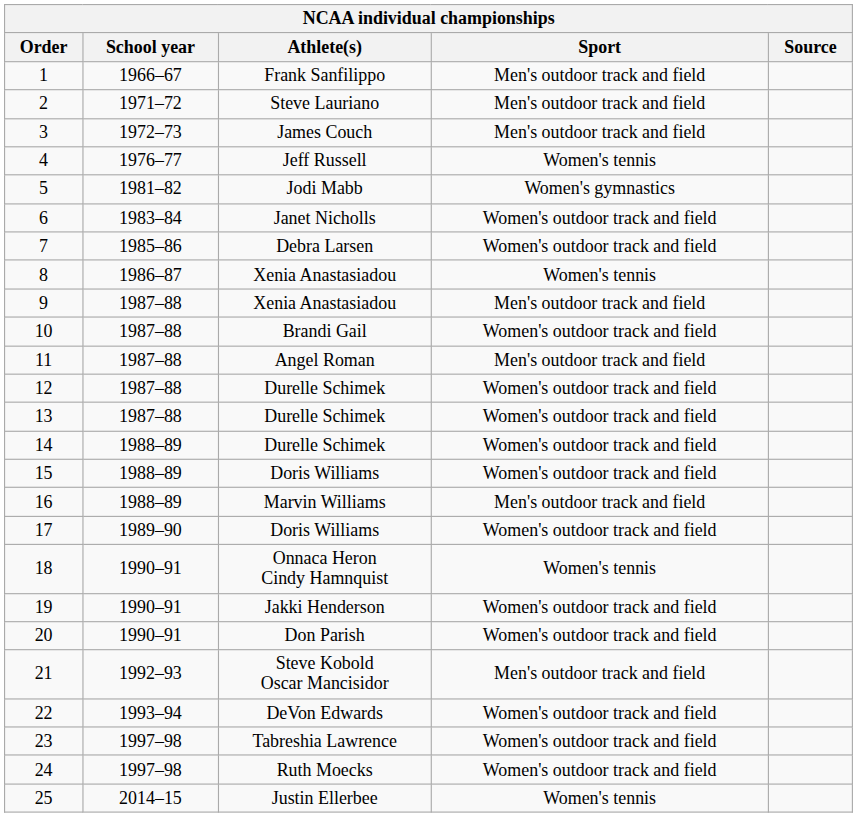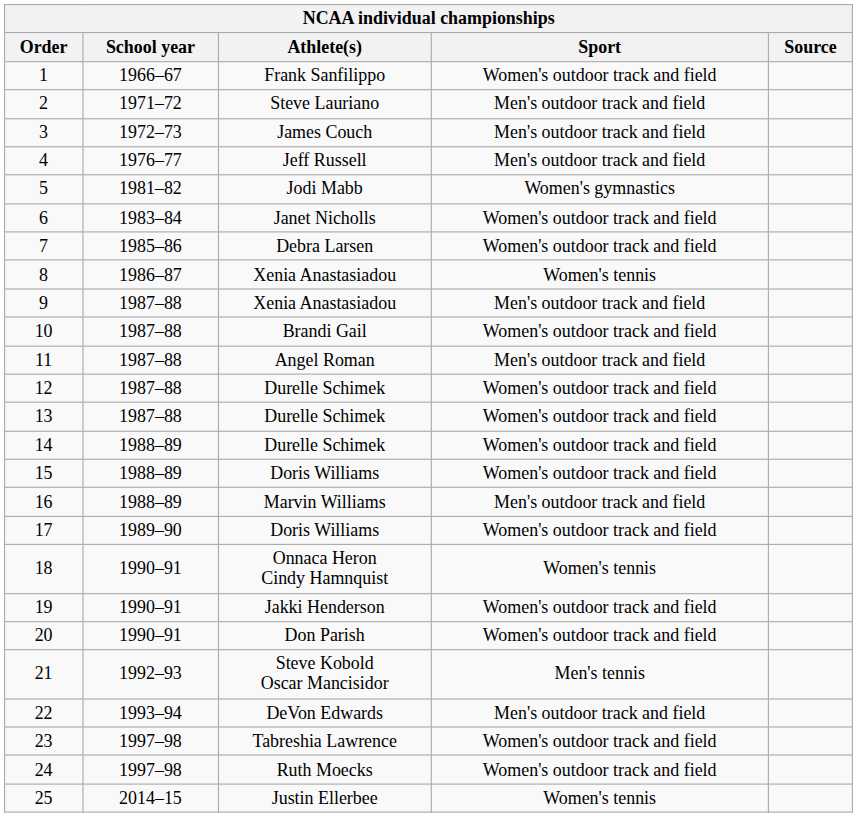(600, 75) Men's outdoor track and field -> (600, 75) Women's outdoor track and field
(600, 160) Women's tennis -> (600, 160) Men's outdoor track and field
(600, 674) Men's outdoor track and field -> (600, 674) Men's tennis
(600, 712) Women's outdoor track and field -> (600, 712) Men's outdoor track and field
